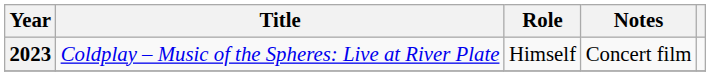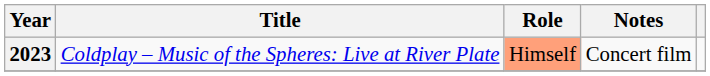(543, 53) no background -> (543, 53) lightsalmon background
